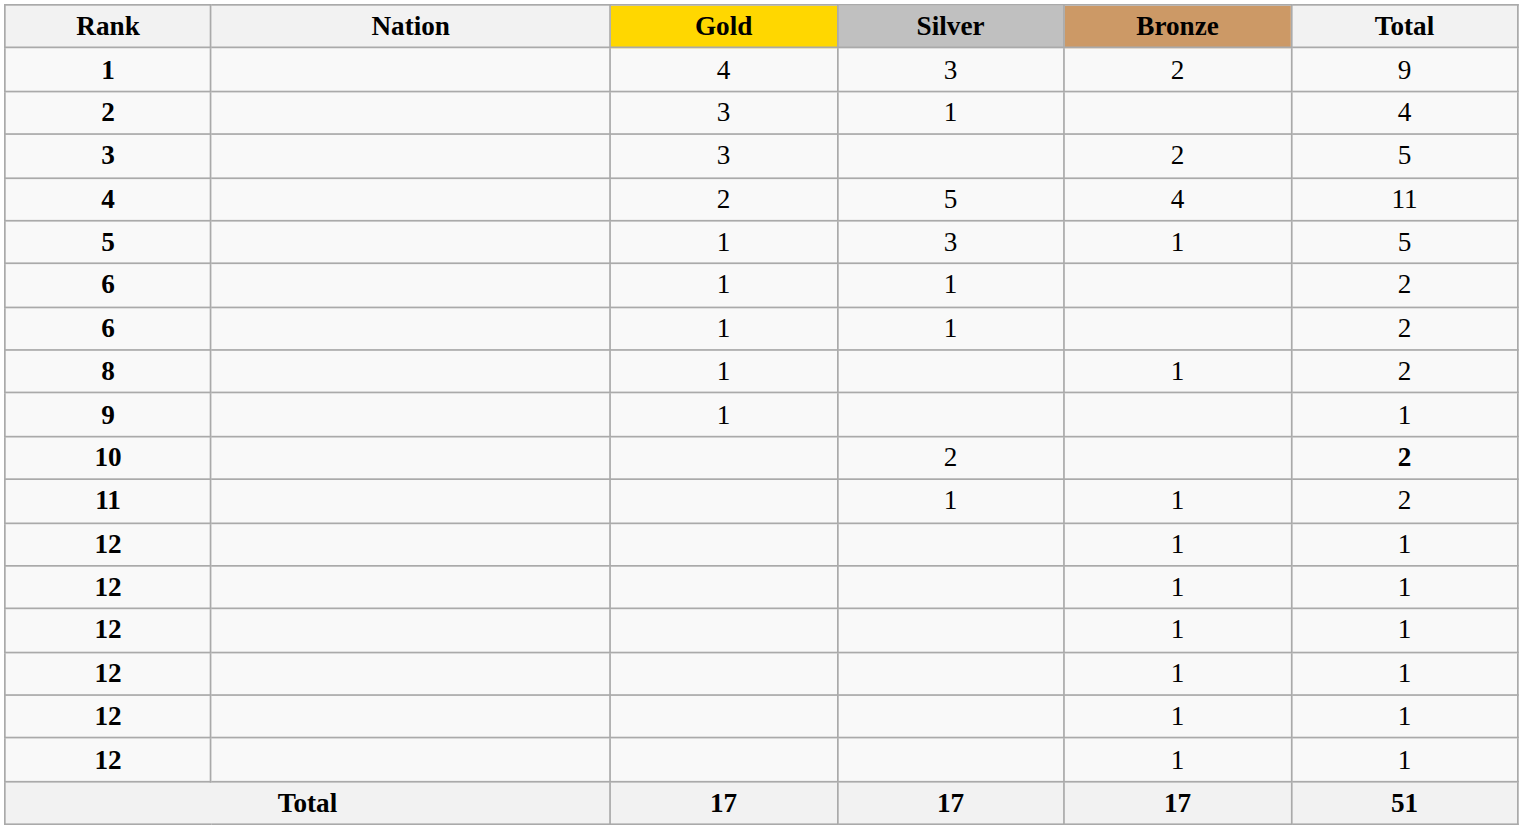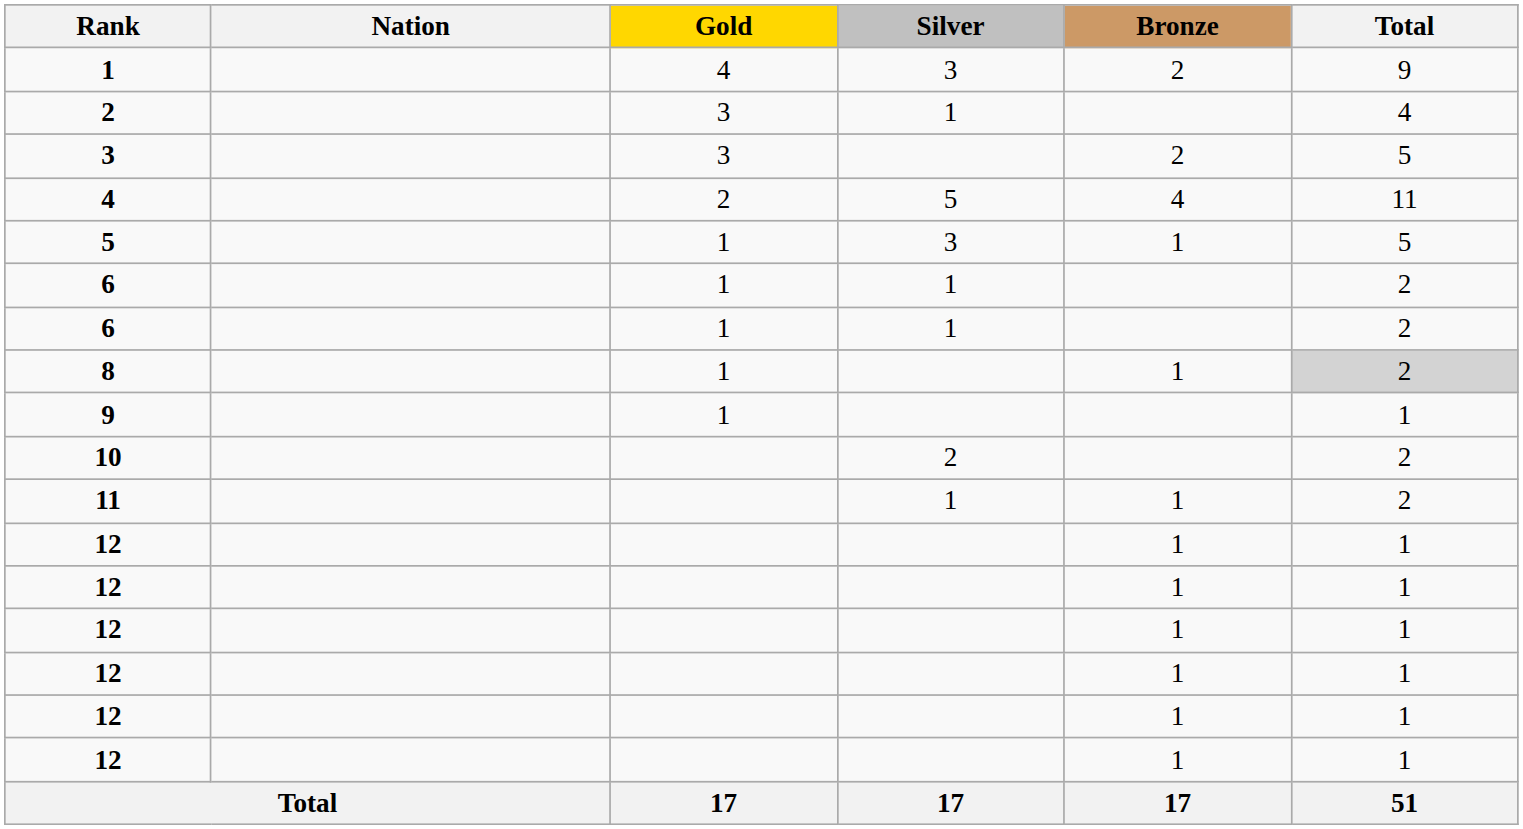(1405, 371) no background -> (1405, 371) lightgrey background
(1405, 457) bold -> (1405, 457) normal
